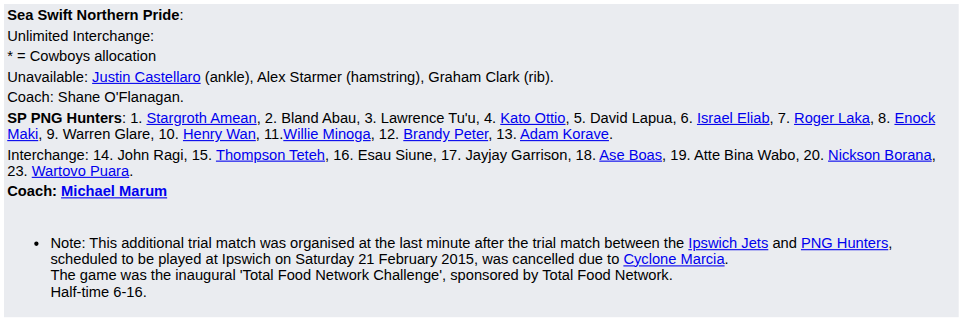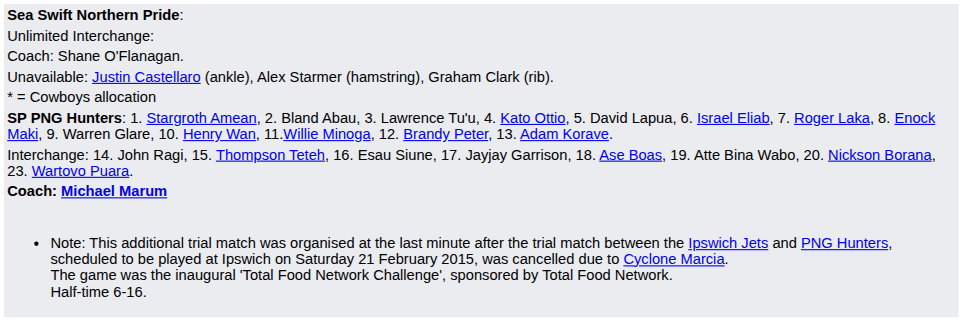(82, 56) * = Cowboys allocation -> (96, 56) Coach: Shane O'Flanagan.
(96, 97) Coach: Shane O'Flanagan. -> (82, 97) * = Cowboys allocation
